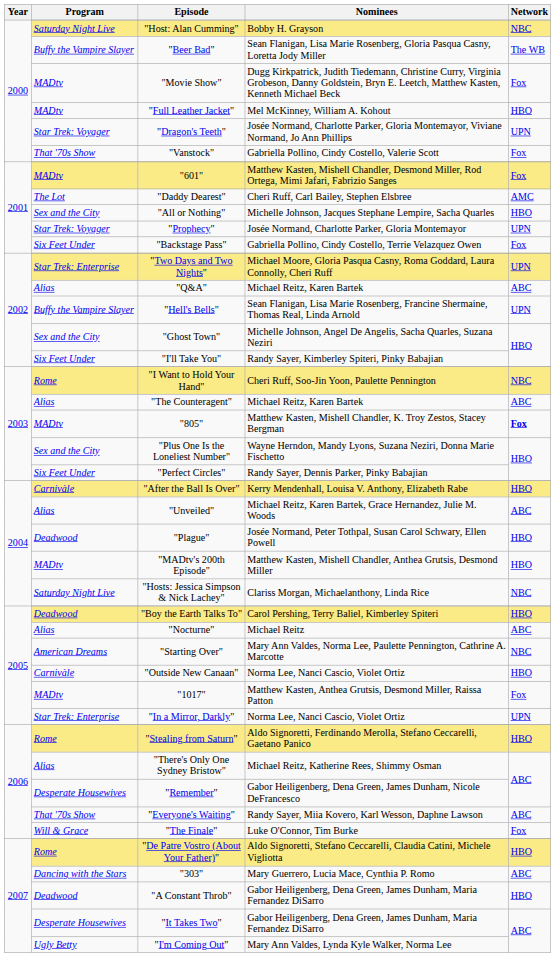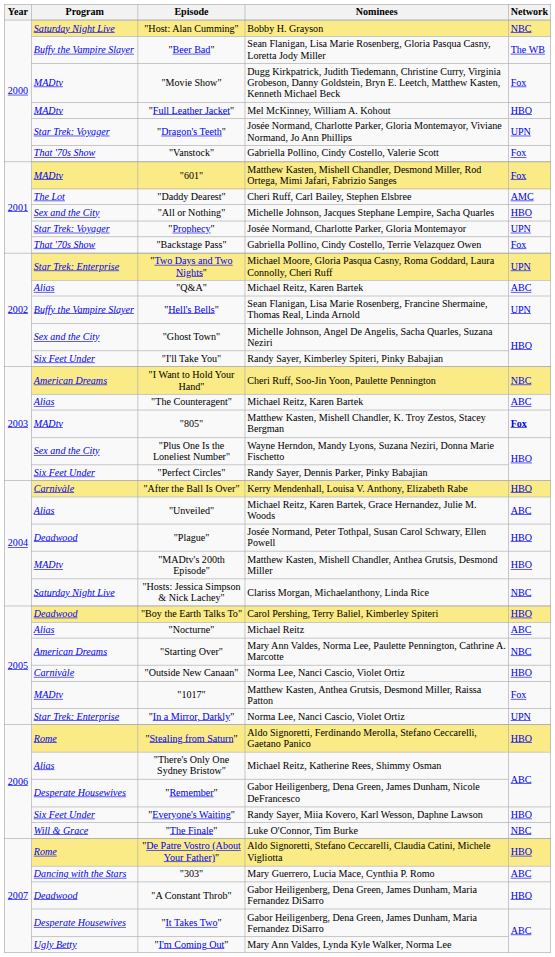(64, 245) Six Feet Under -> (65, 245) That '70s Show
(45, 380) Rome -> (70, 380) American Dreams
(65, 814) That '70s Show -> (64, 814) Six Feet Under
(521, 814) ABC -> (521, 814) HBO
(519, 830) Fox -> (521, 830) NBC
